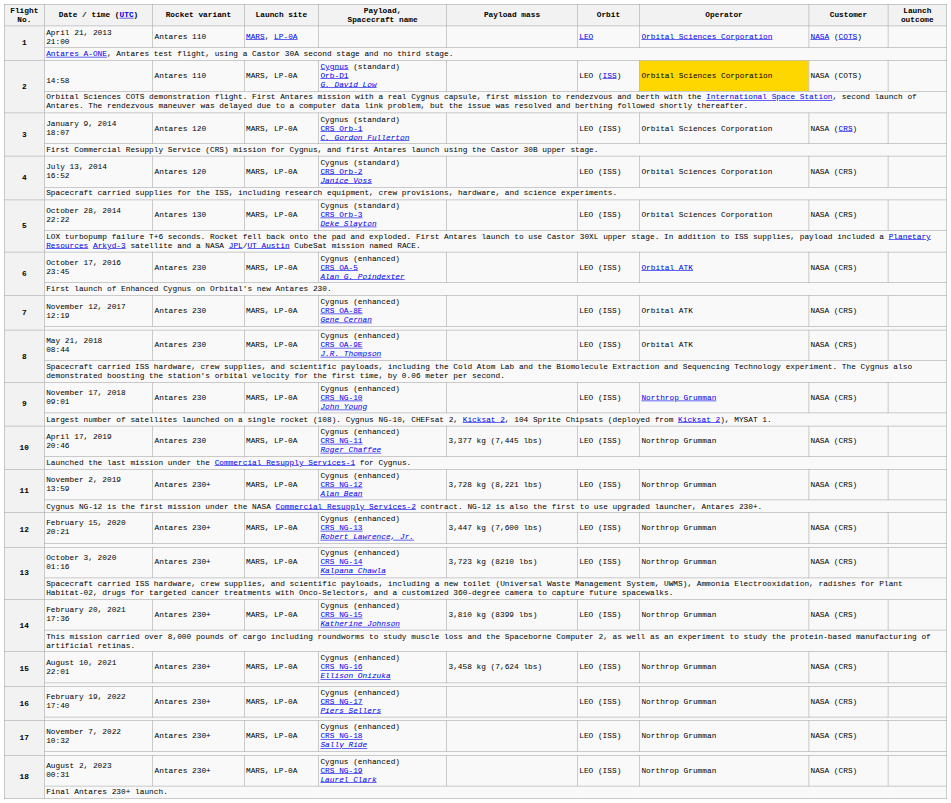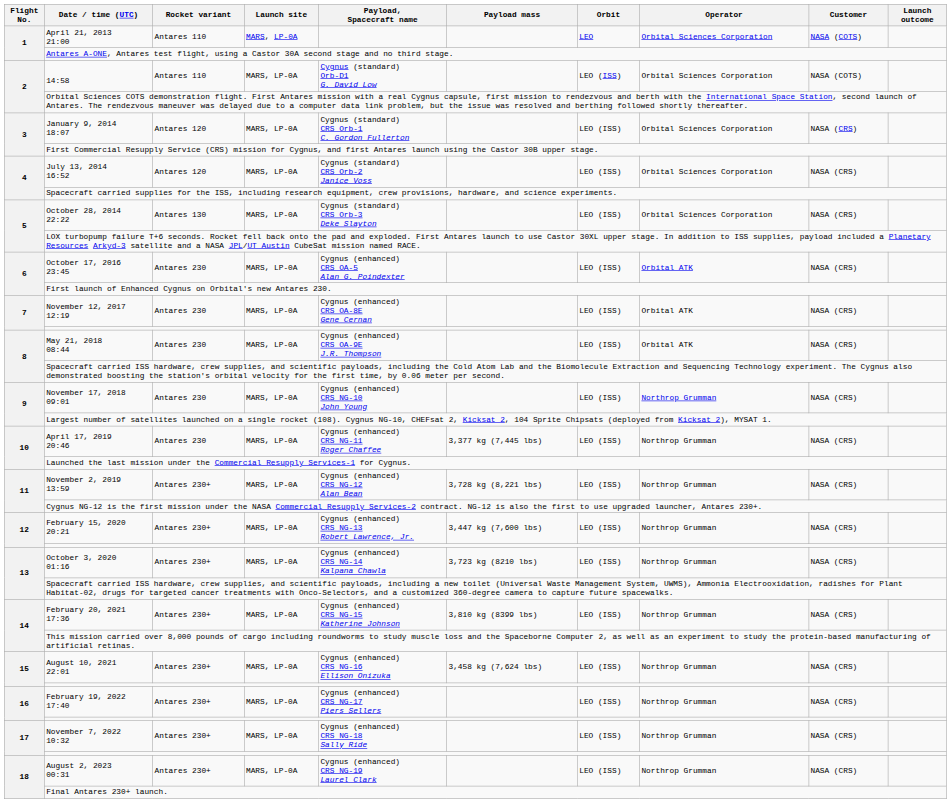(707, 76) gold background -> (707, 76) no background
